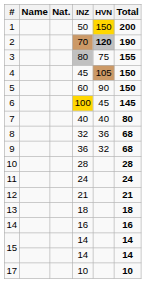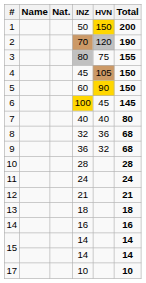(104, 42) bold -> (104, 42) normal
(104, 88) no background -> (104, 88) gold background
